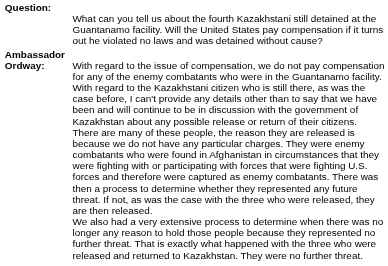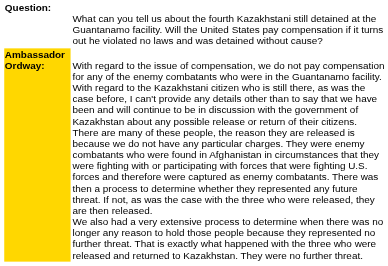(35, 60) no background -> (35, 60) gold background
